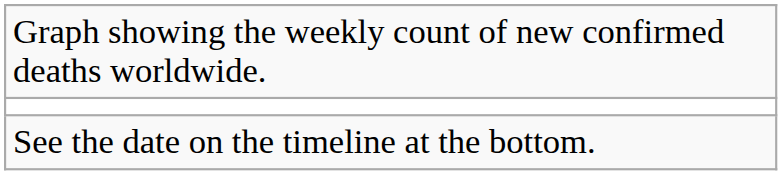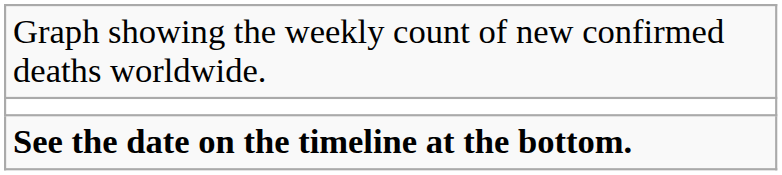(304, 141) normal -> (323, 141) bold
